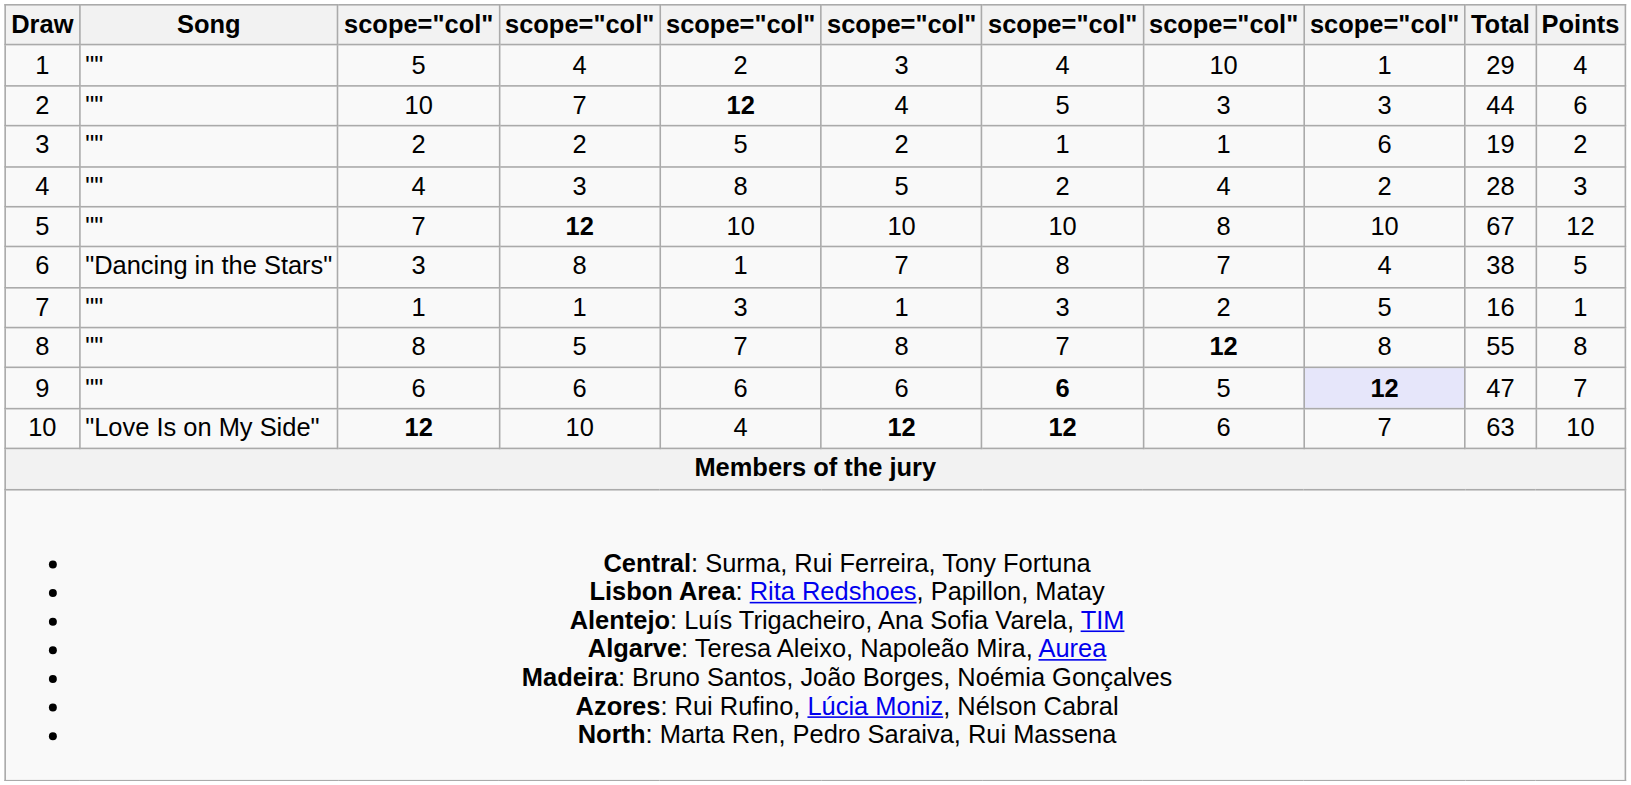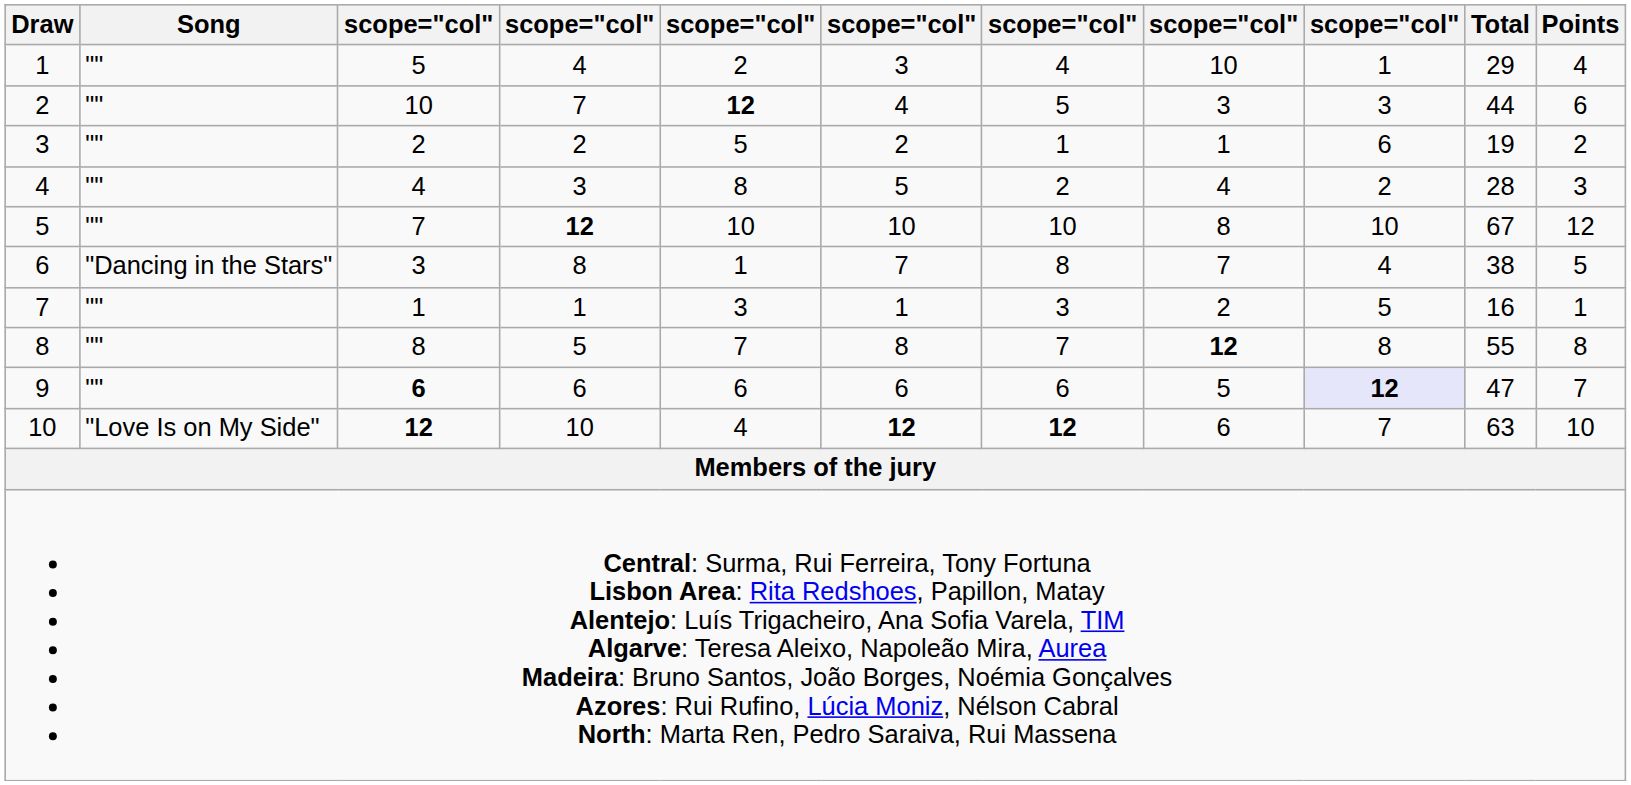(419, 387) normal -> (419, 387) bold
(1063, 387) bold -> (1063, 387) normal
